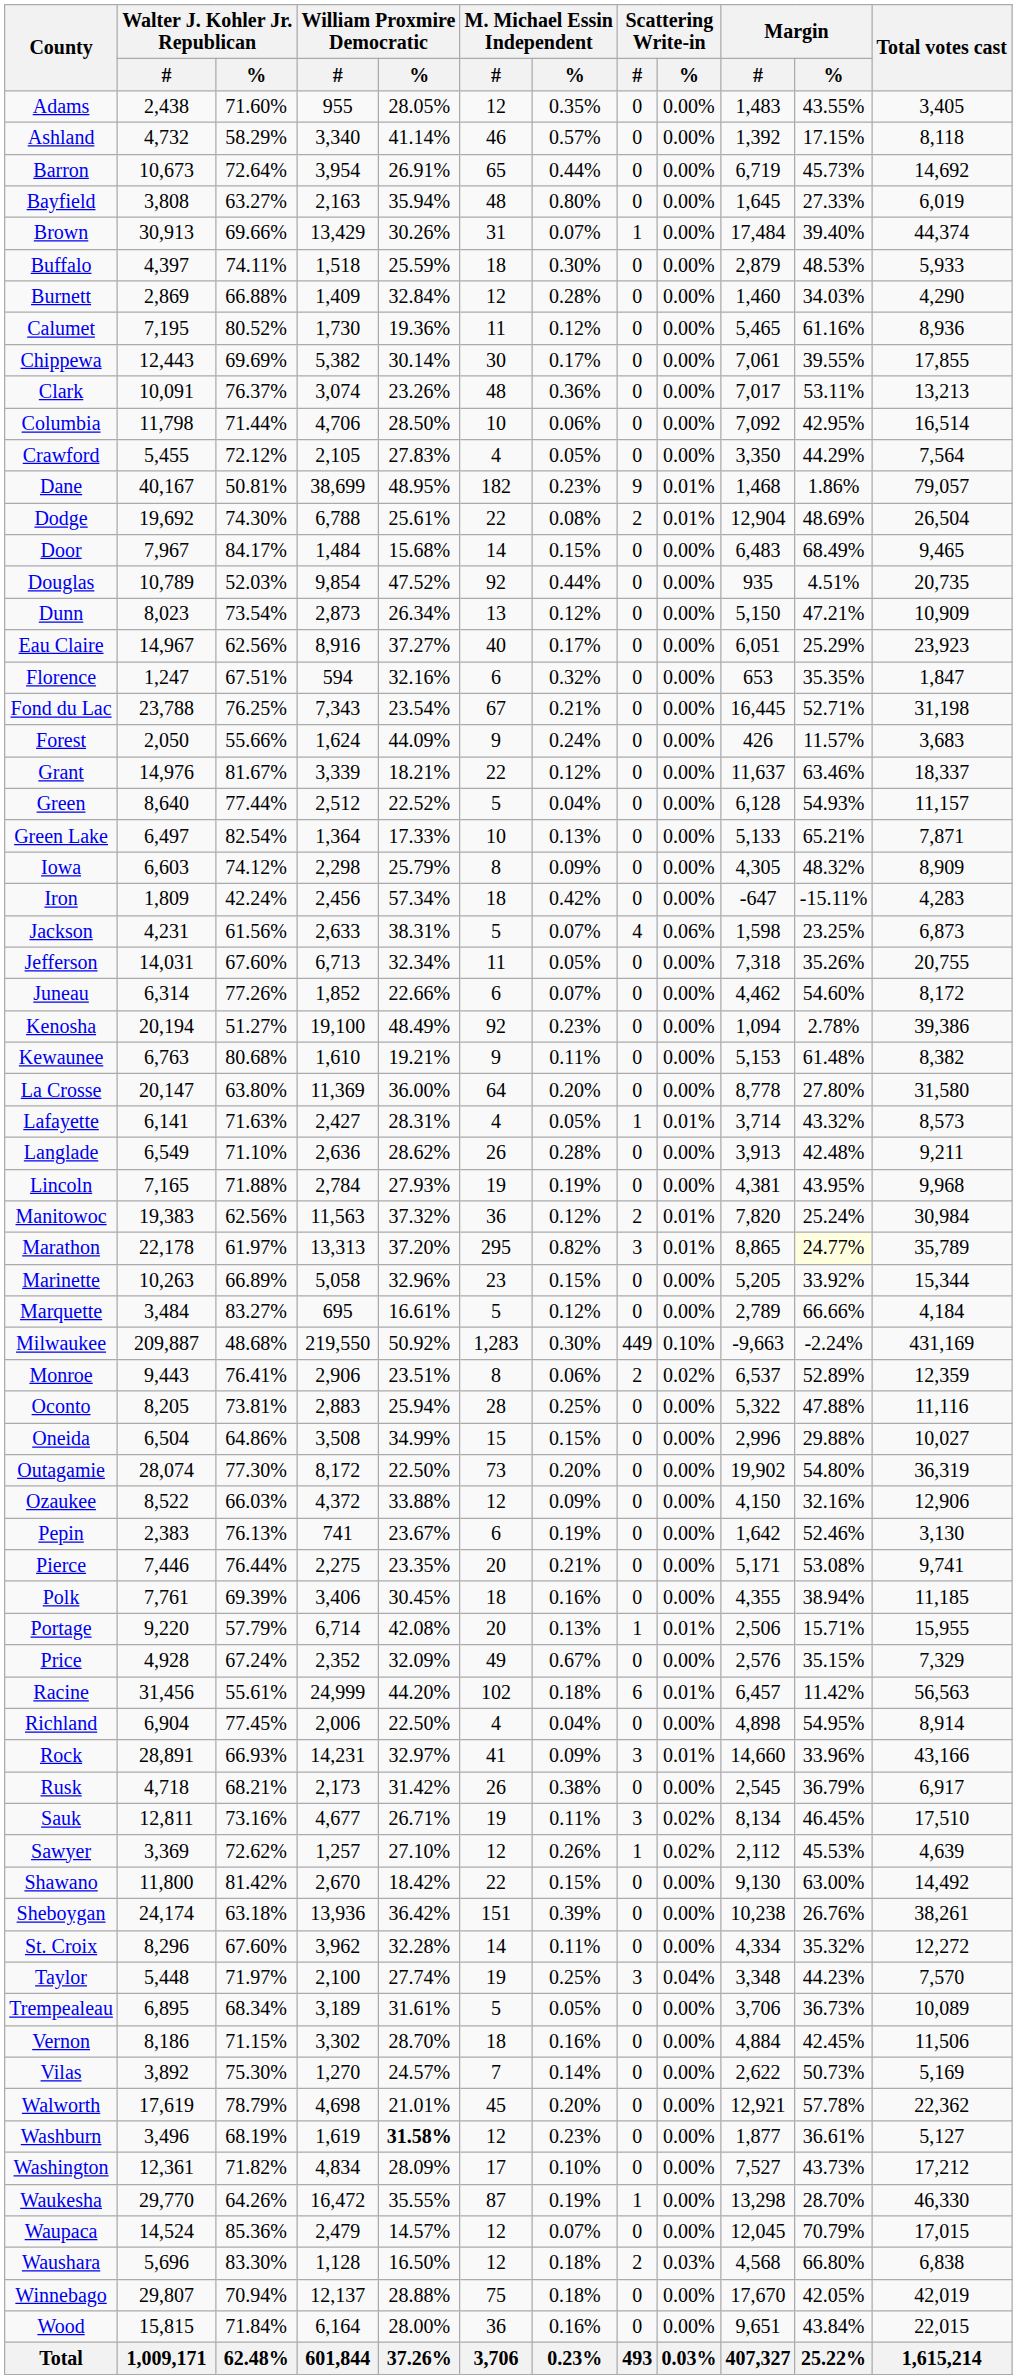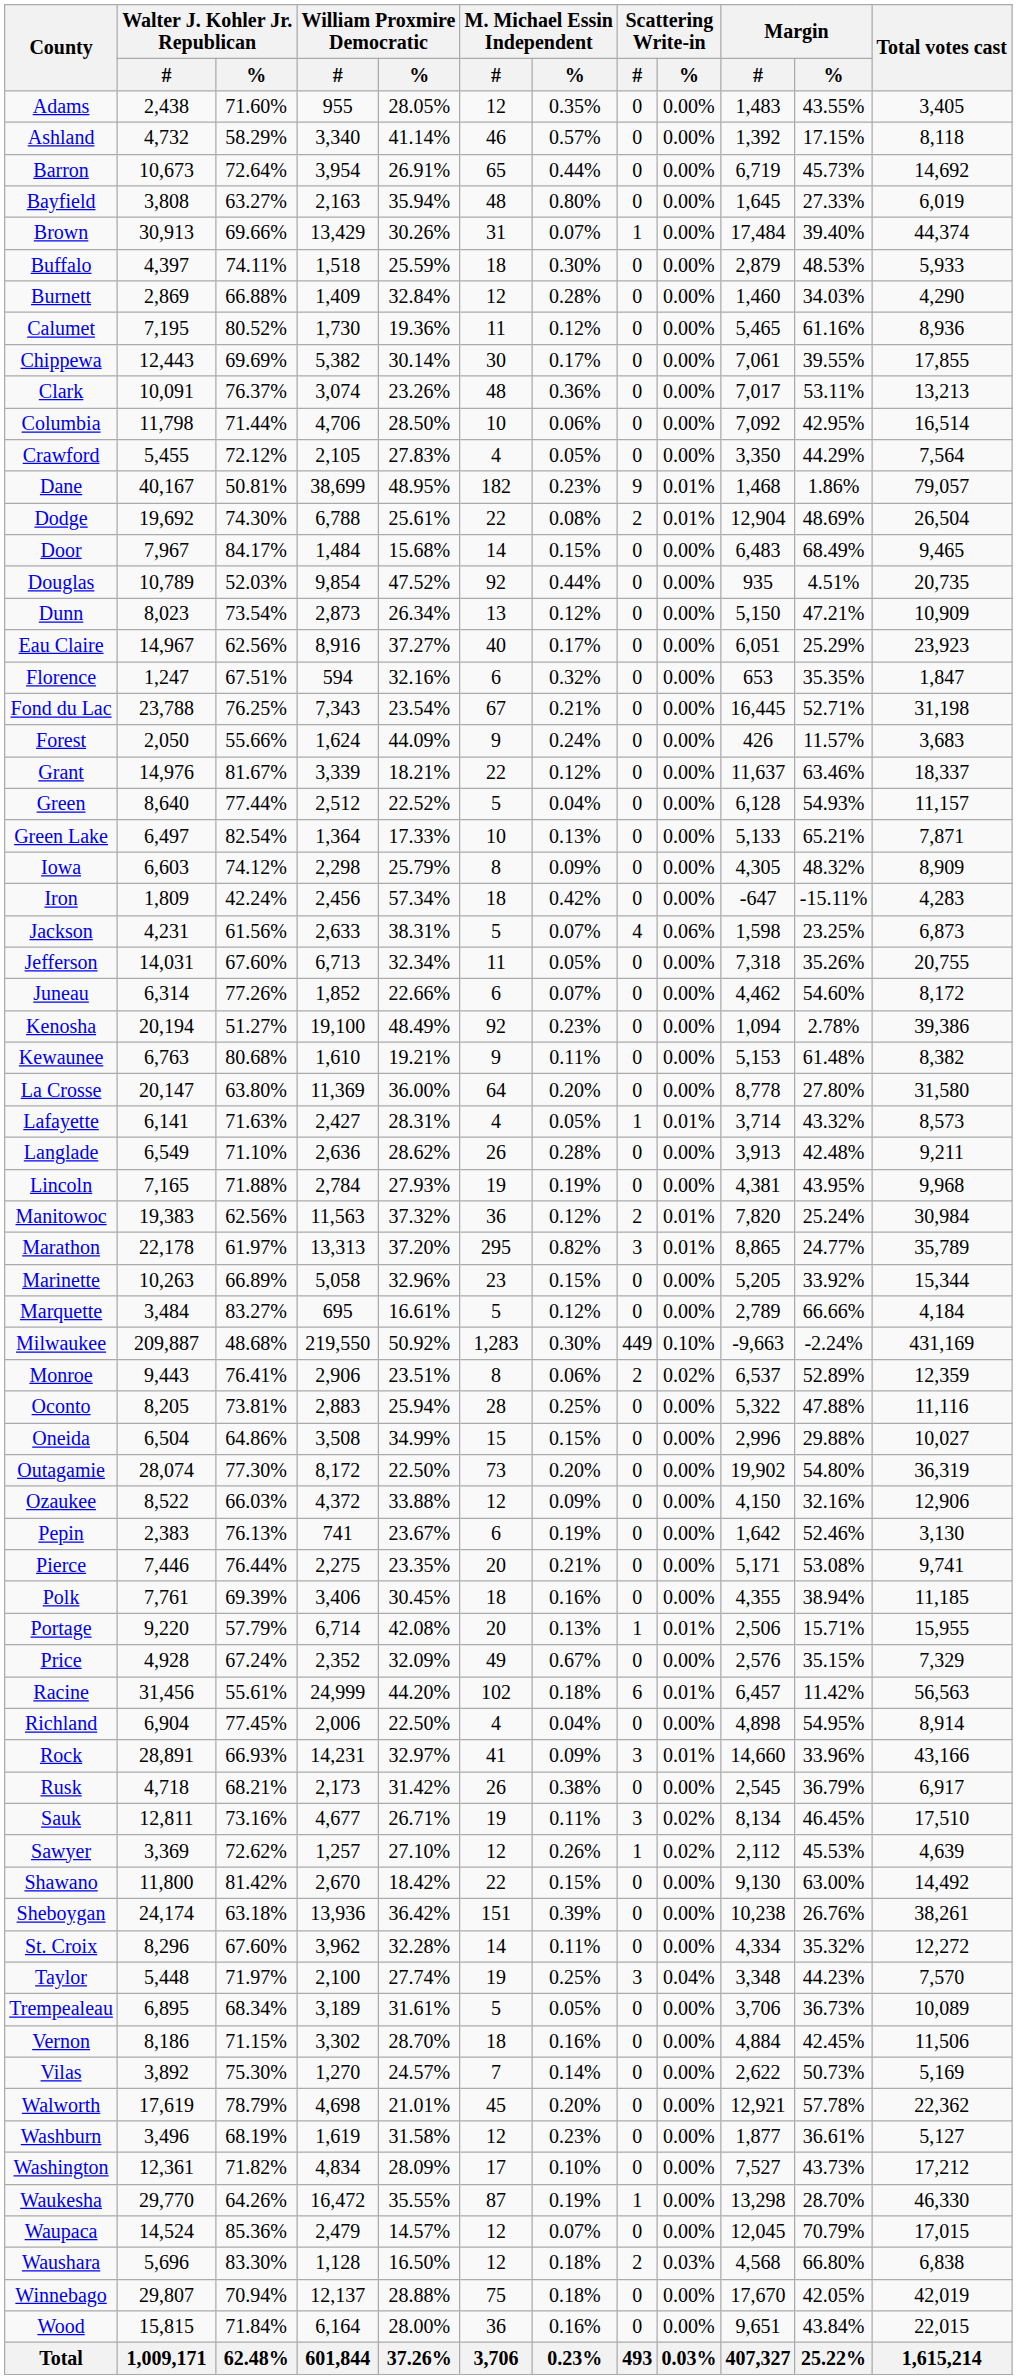(834, 1248) lightyellow background -> (834, 1248) no background
(419, 2136) bold -> (419, 2136) normal
